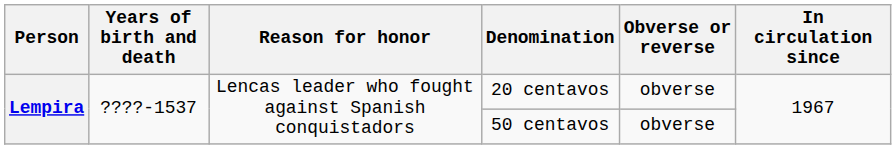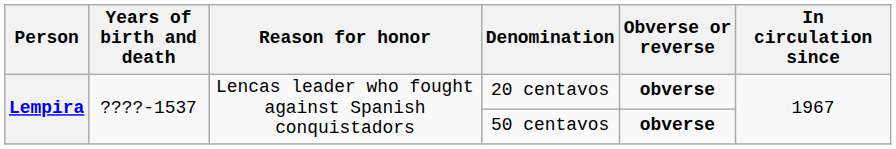(677, 92) normal -> (677, 92) bold
(677, 127) normal -> (677, 127) bold
